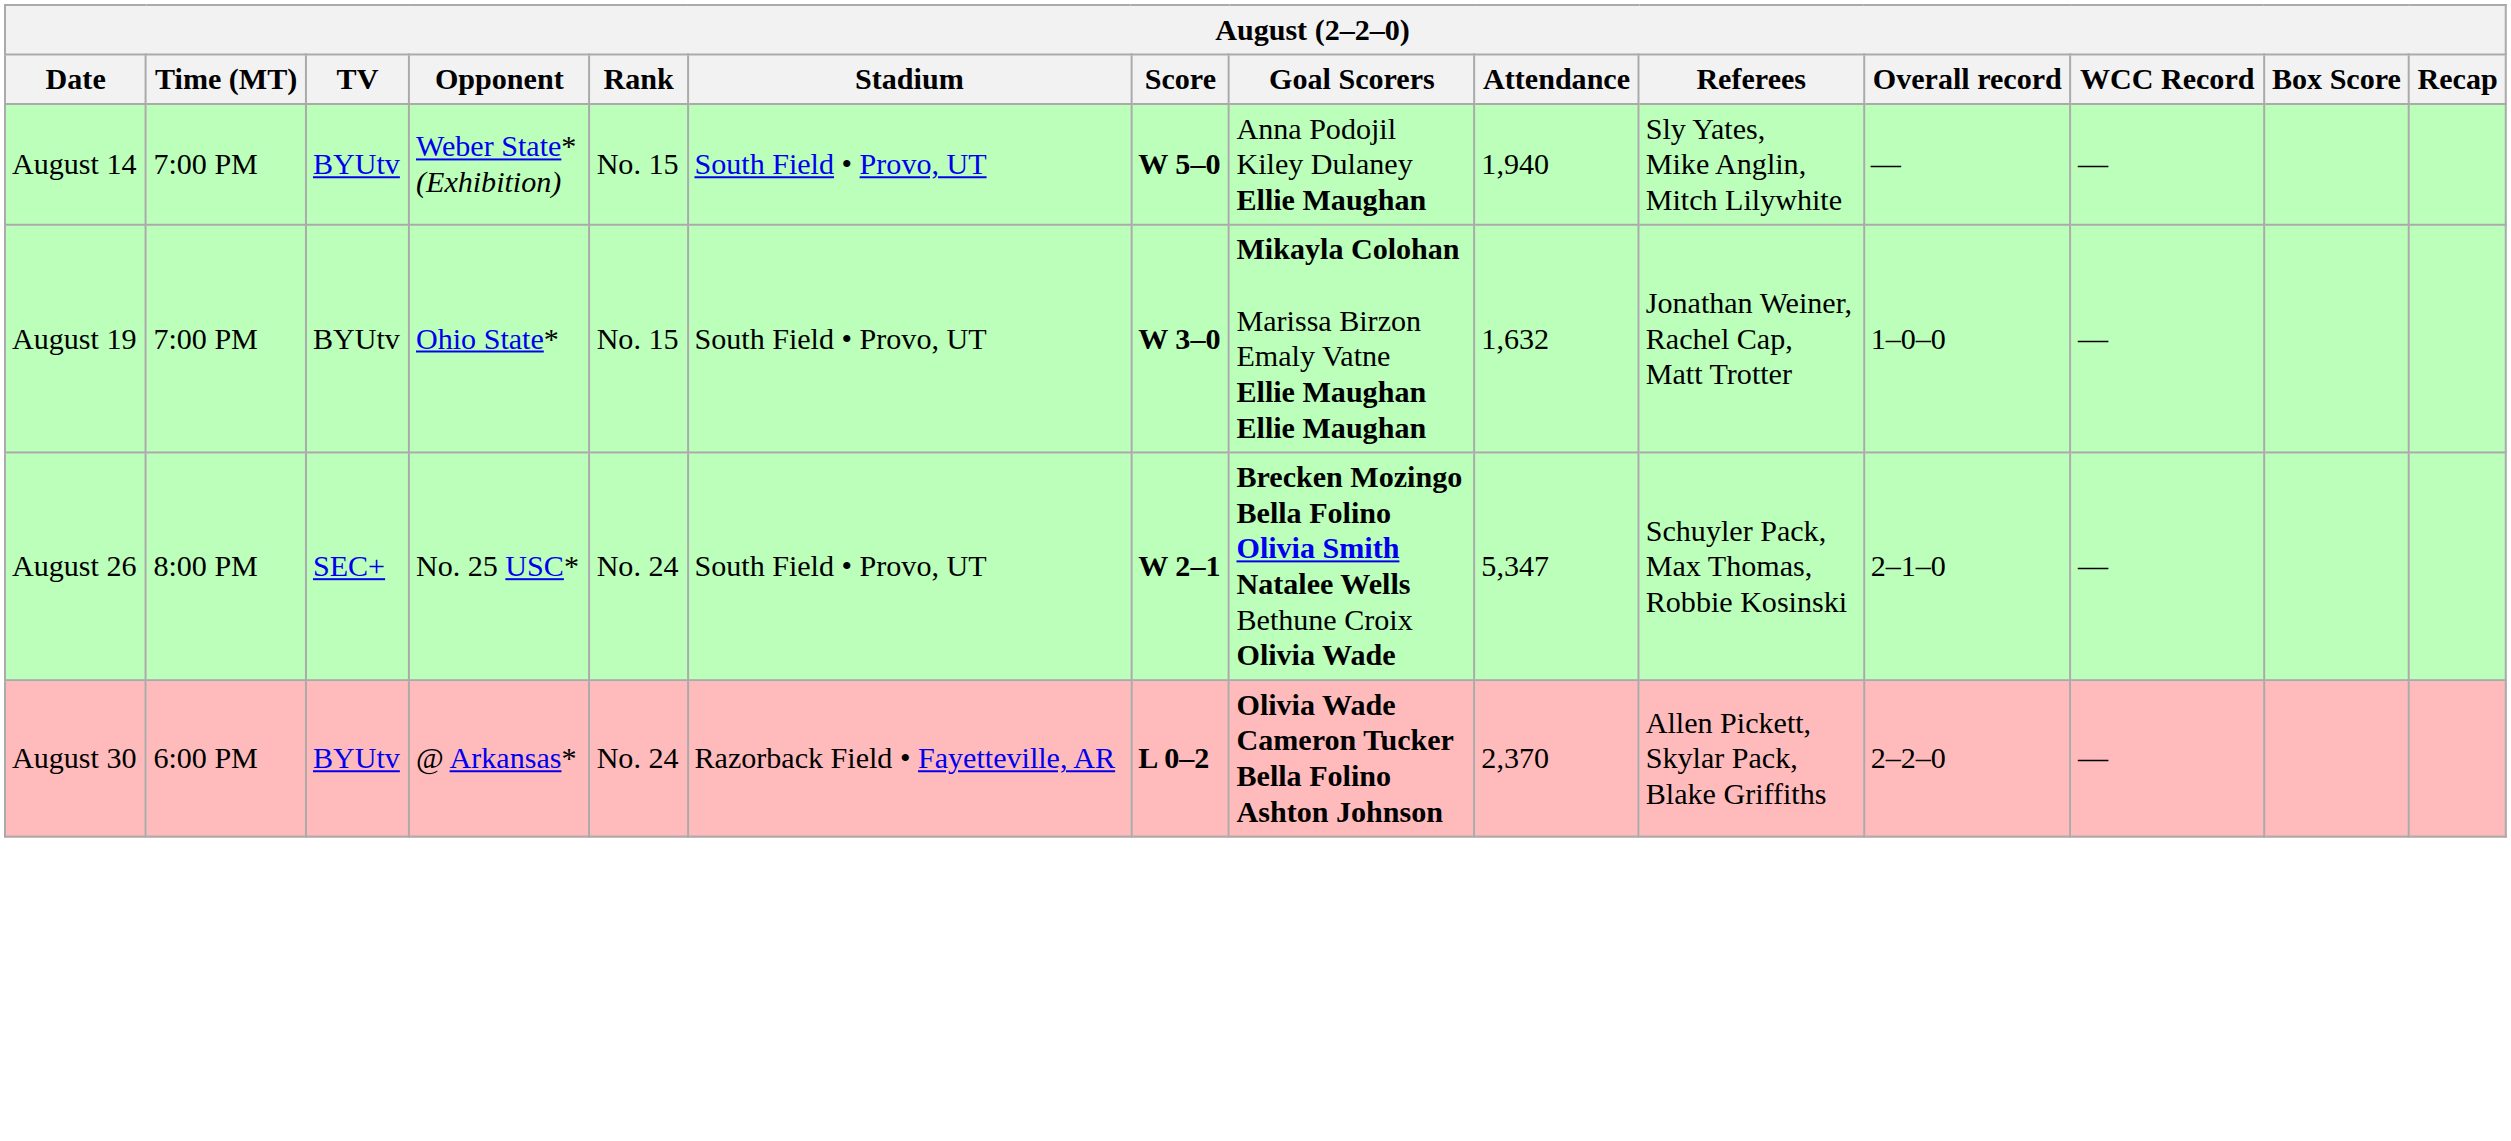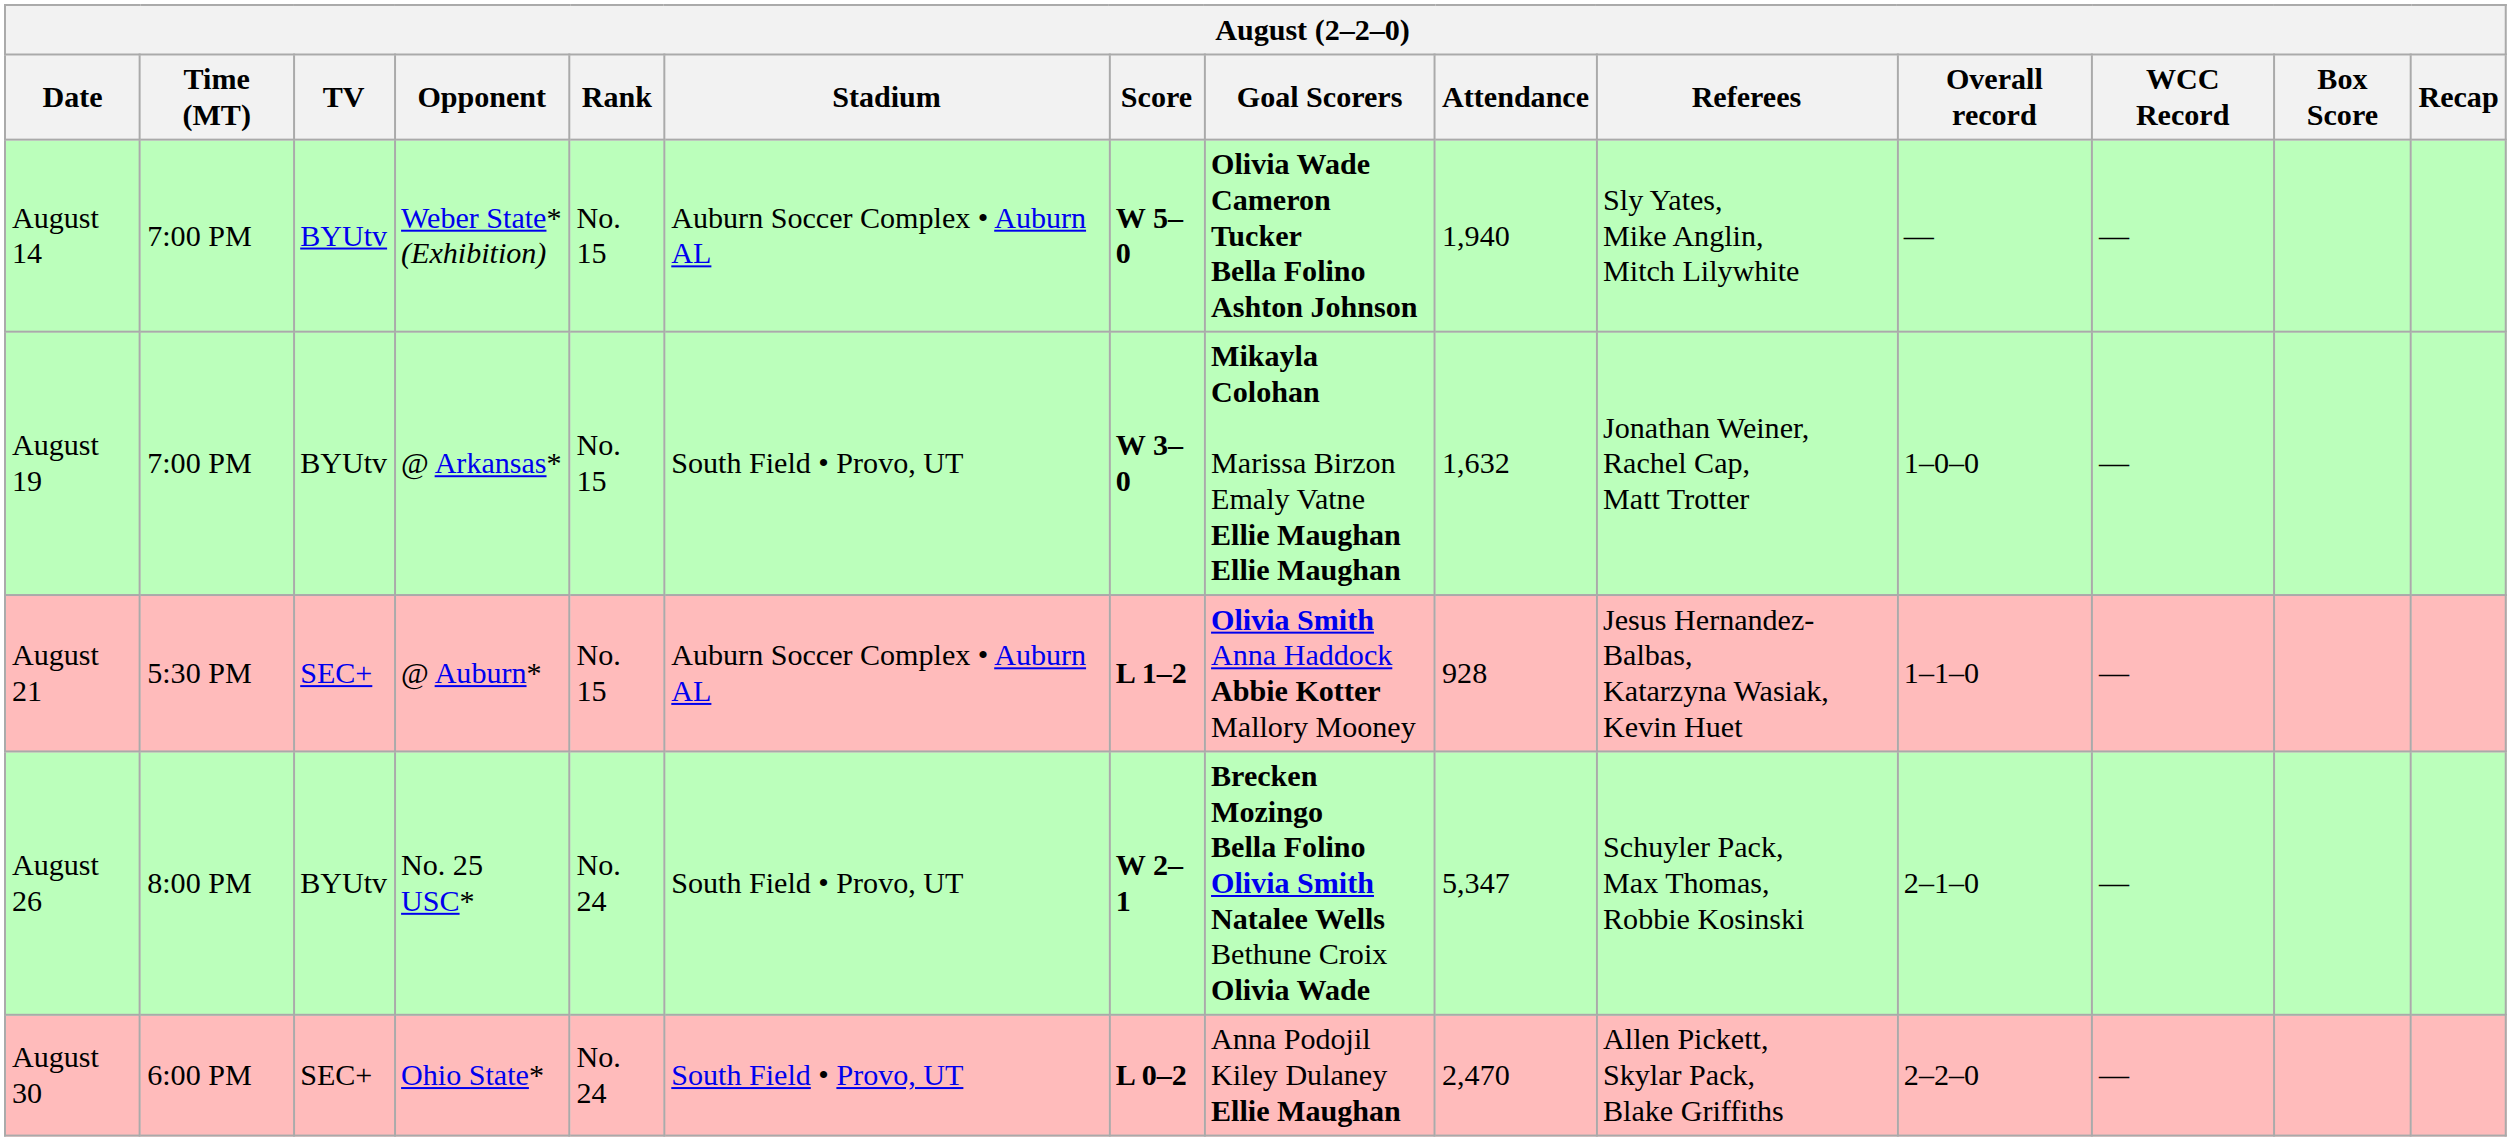(841, 164) South Field • Provo, UT -> (879, 235) Auburn Soccer Complex • Auburn AL
(1331, 164) Anna Podojil Kiley Dulaney Ellie Maughan -> (1314, 235) Olivia Wade Cameron Tucker Bella Folino Ashton Johnson
(487, 338) Ohio State* -> (481, 463) @ Arkansas*
+ row: (55, 673)
(349, 566) SEC+ -> (344, 883) BYUtv
(356, 758) BYUtv -> (336, 1075) SEC+
(496, 758) @ Arkansas* -> (473, 1075) Ohio State*
(905, 758) Razorback Field • Fayetteville, AR -> (817, 1075) South Field • Provo, UT
(1345, 758) Olivia Wade Cameron Tucker Bella Folino Ashton Johnson -> (1306, 1075) Anna Podojil Kiley Dulaney Ellie Maughan
(1515, 758) 2,370 -> (1476, 1075) 2,470
